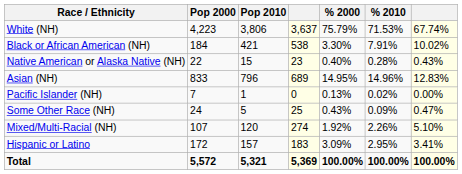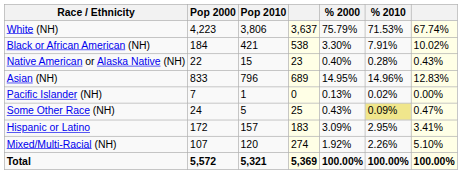(382, 111) no background -> (382, 111) khaki background
rows swapped: (62, 128) <-> (48, 144)
